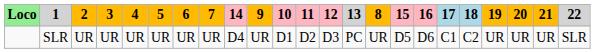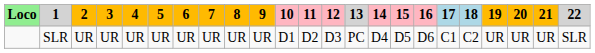columns swapped: (378, 15) <-> (236, 15)
